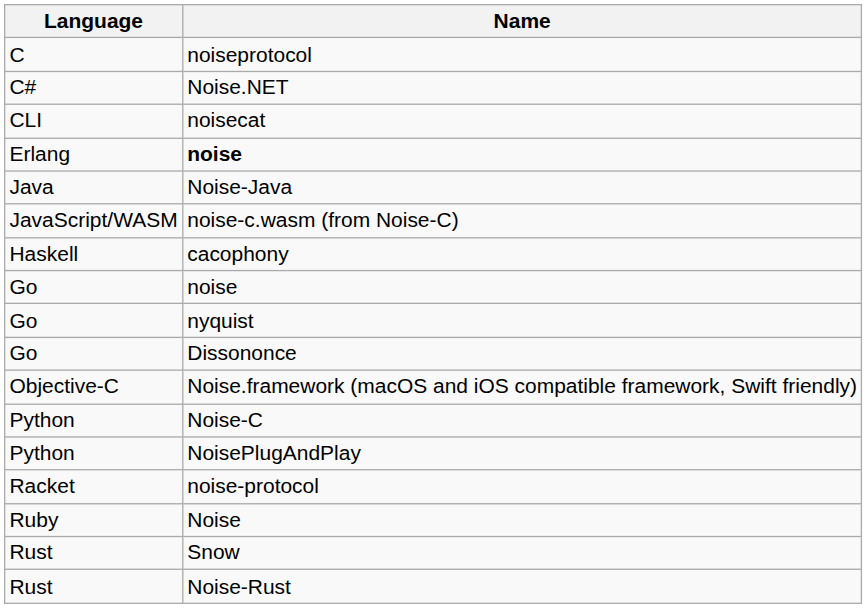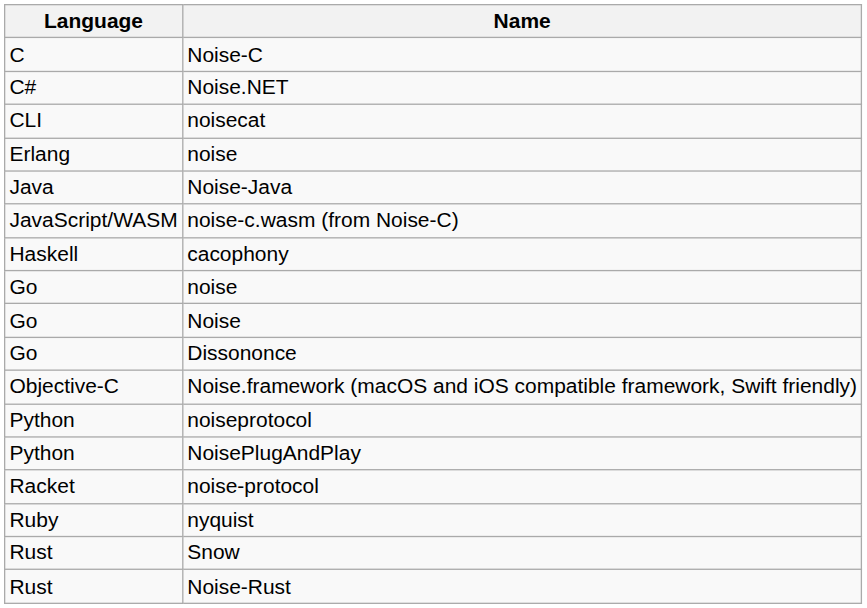(250, 54) noiseprotocol -> (225, 54) Noise-C
(215, 154) bold -> (212, 154) normal
(220, 320) nyquist -> (214, 320) Noise
(225, 420) Noise-C -> (250, 420) noiseprotocol
(214, 519) Noise -> (220, 519) nyquist
